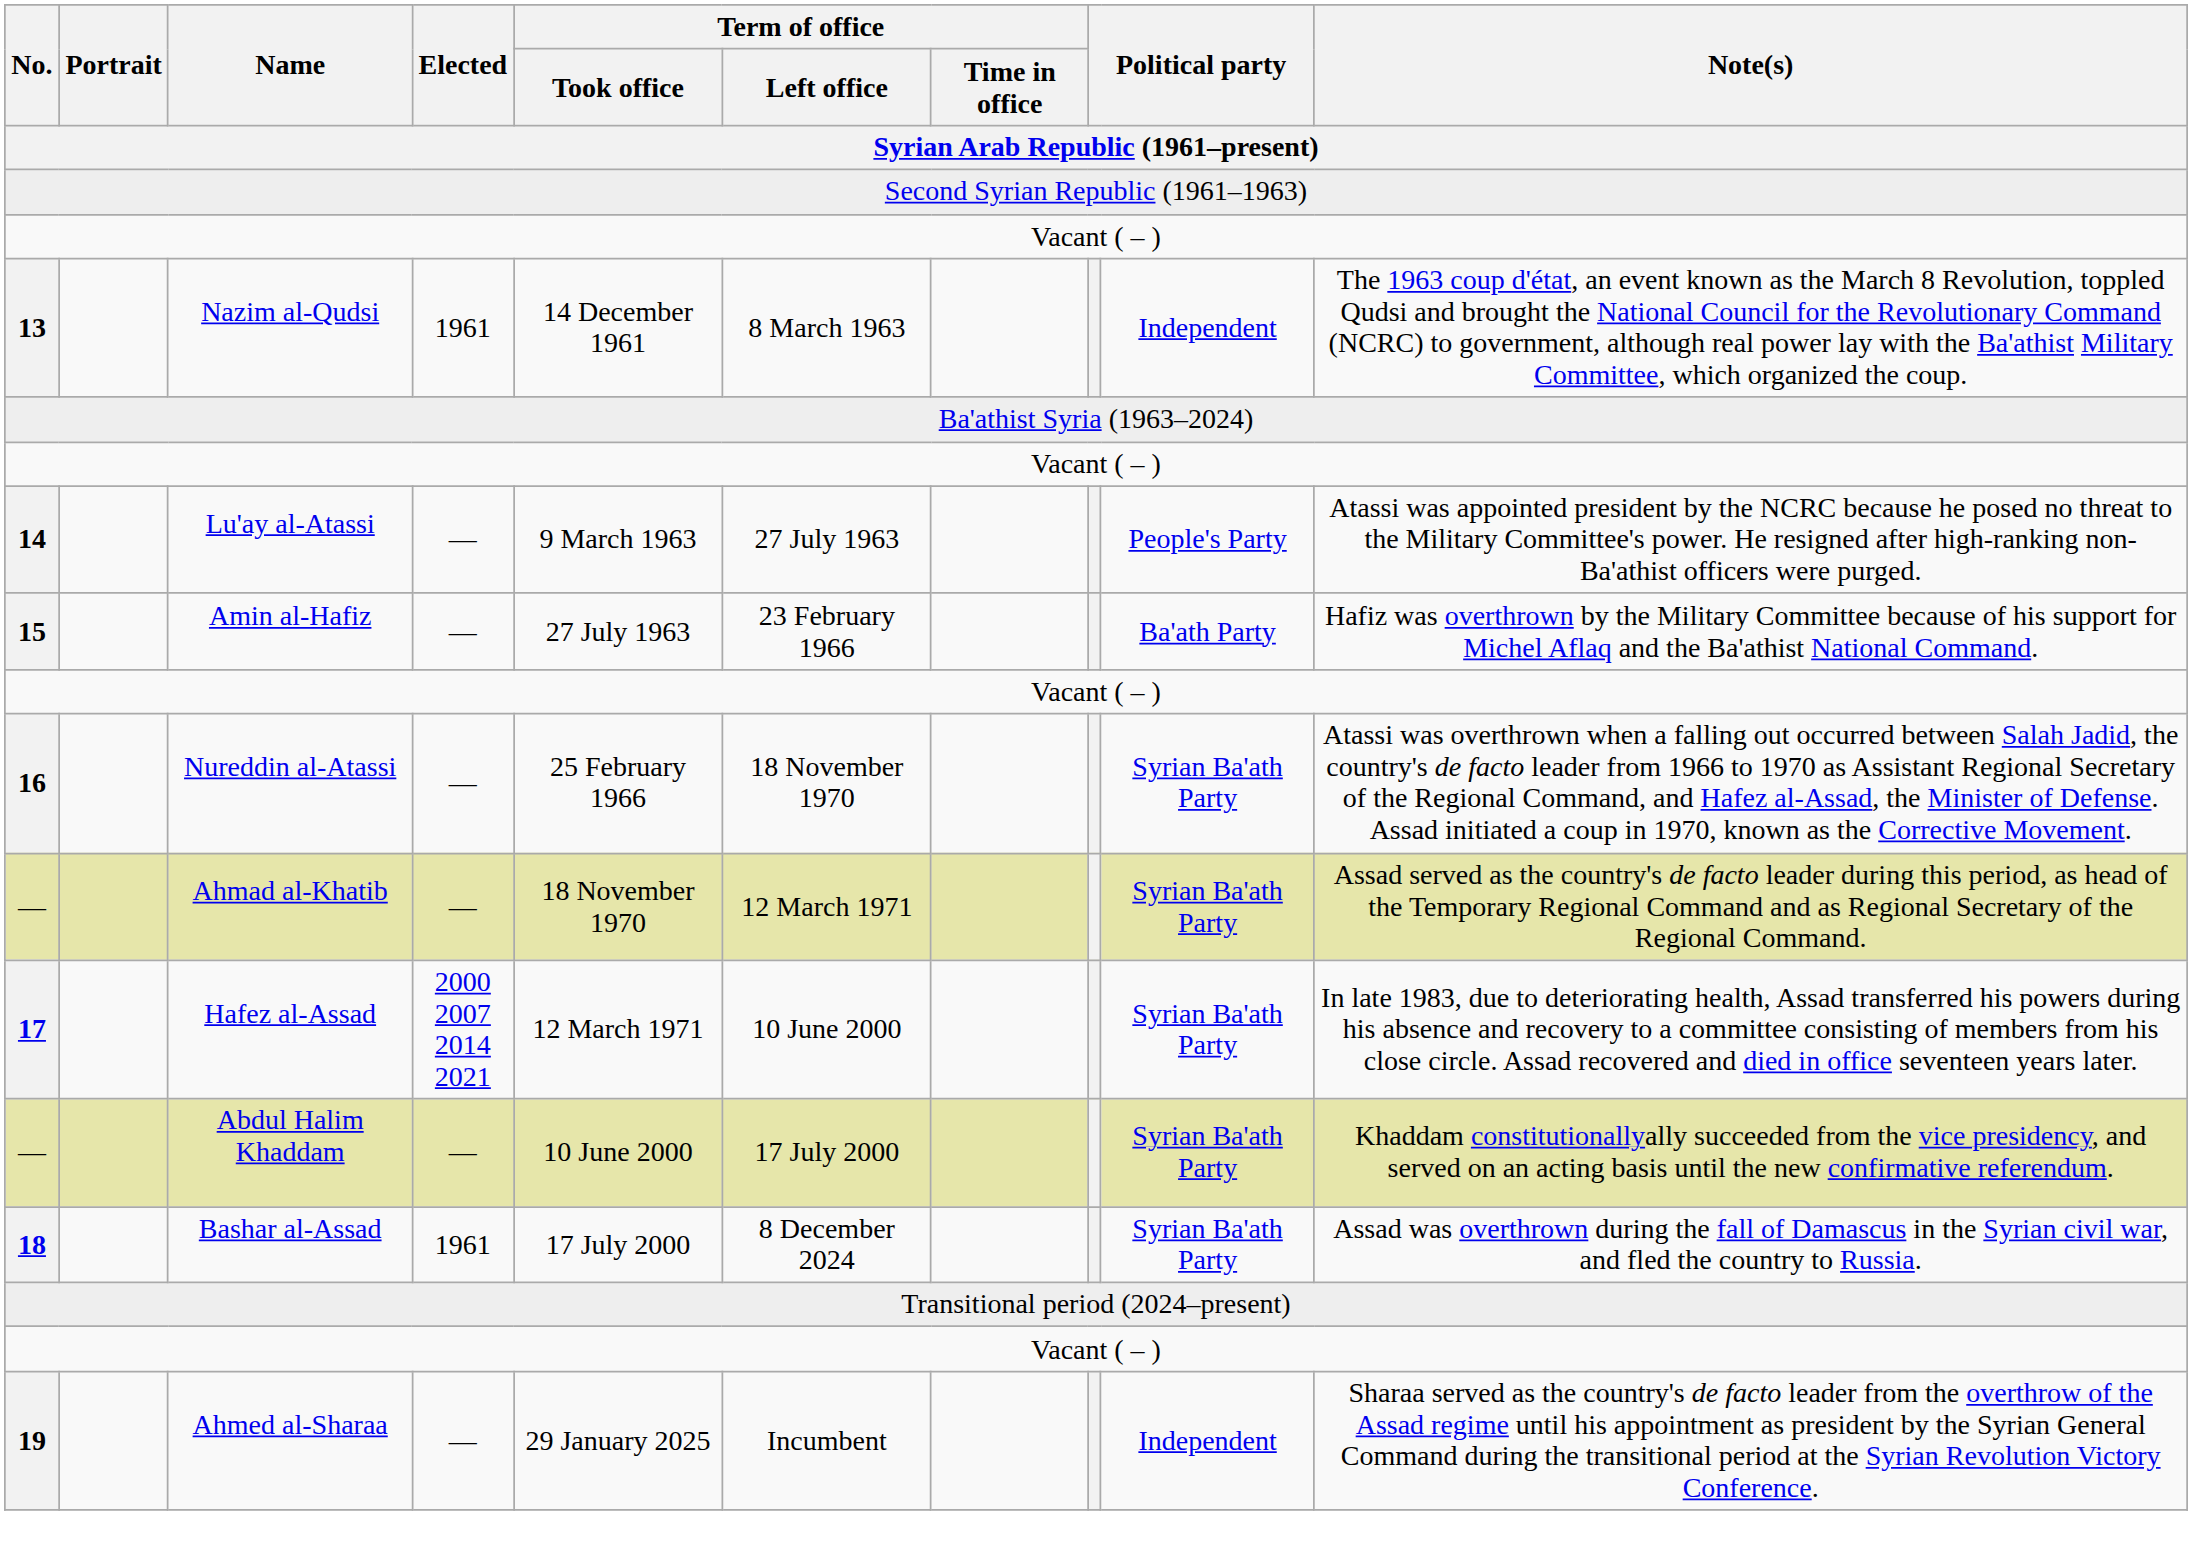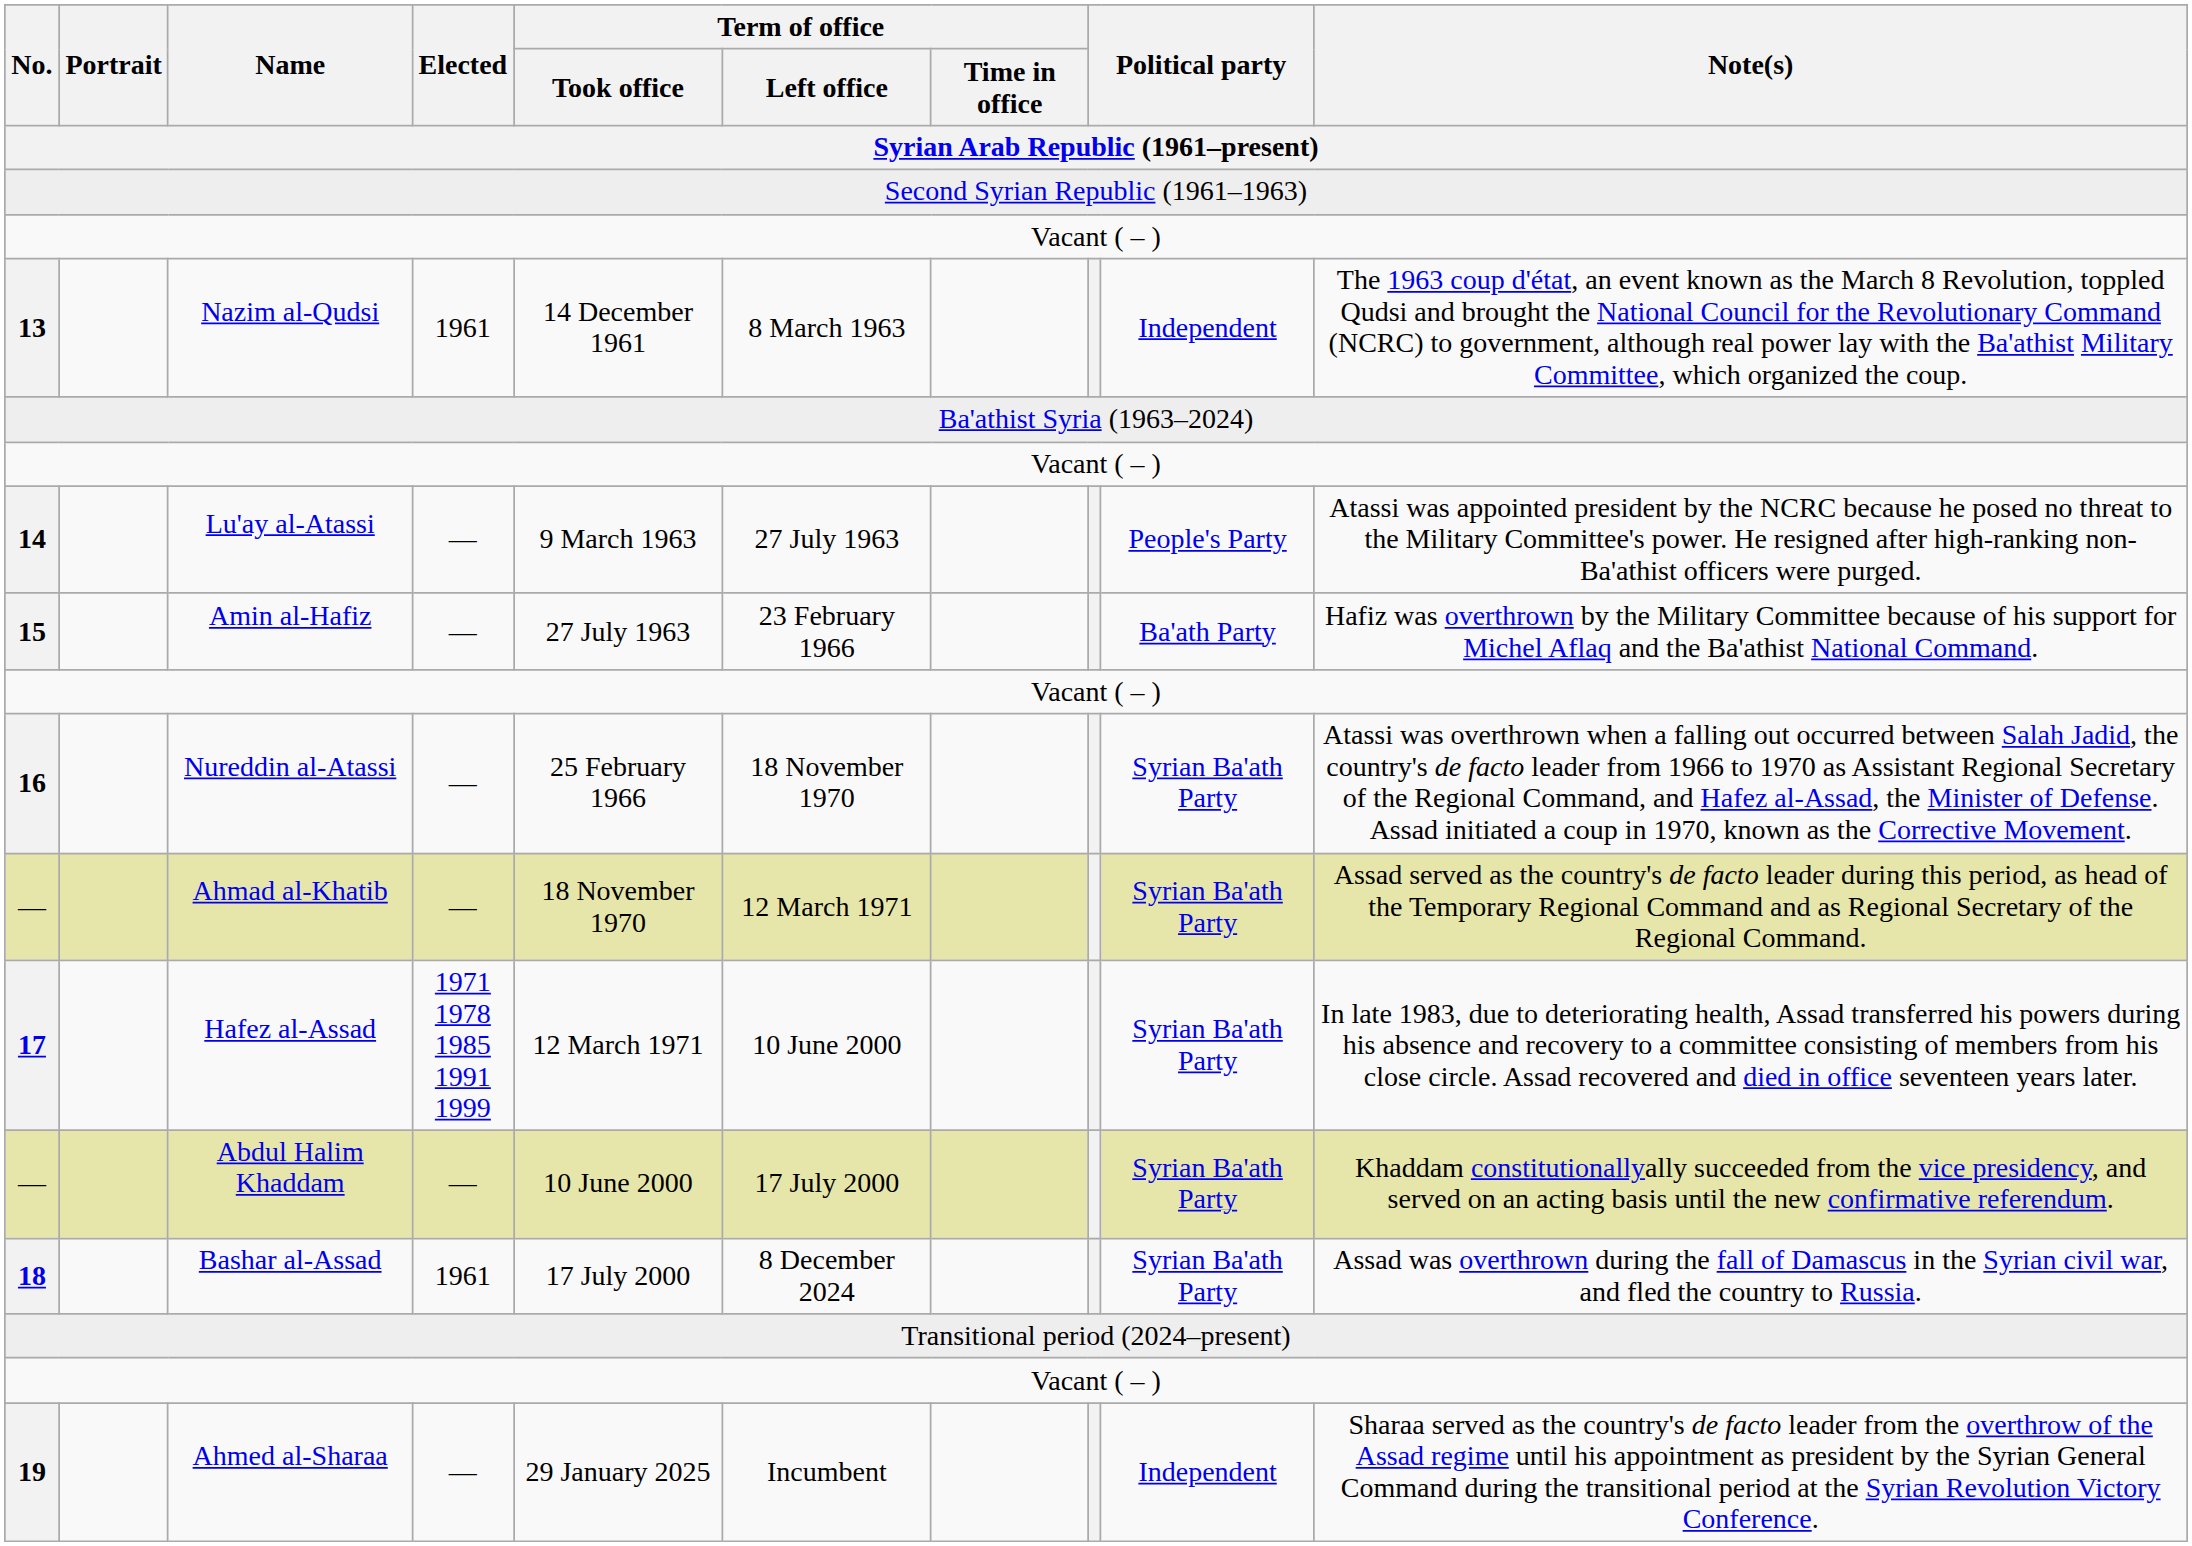(463, 1029) 2000 2007 2014 2021 -> (463, 1044) 1971 1978 1985 1991 1999
